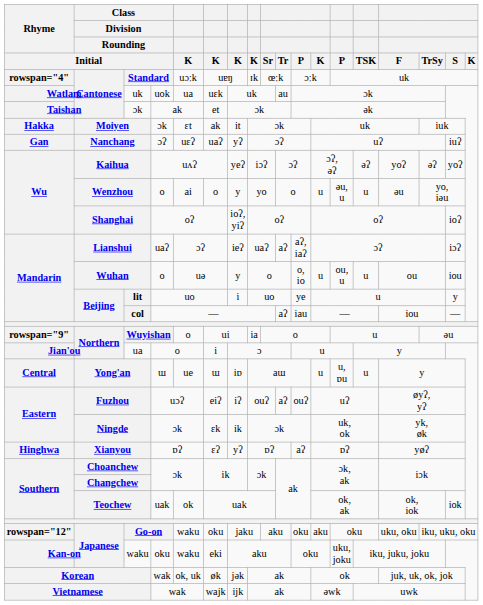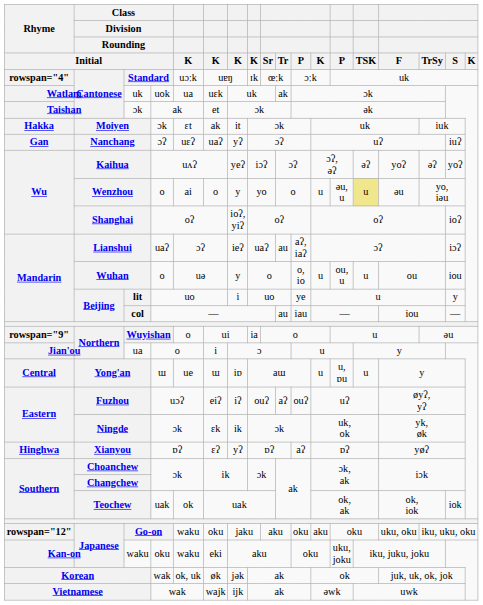(283, 93) au -> (283, 93) ak
(366, 192) no background -> (366, 192) khaki background
(283, 247) aʔ -> (283, 247) au
(283, 313) aʔ -> (283, 313) au
